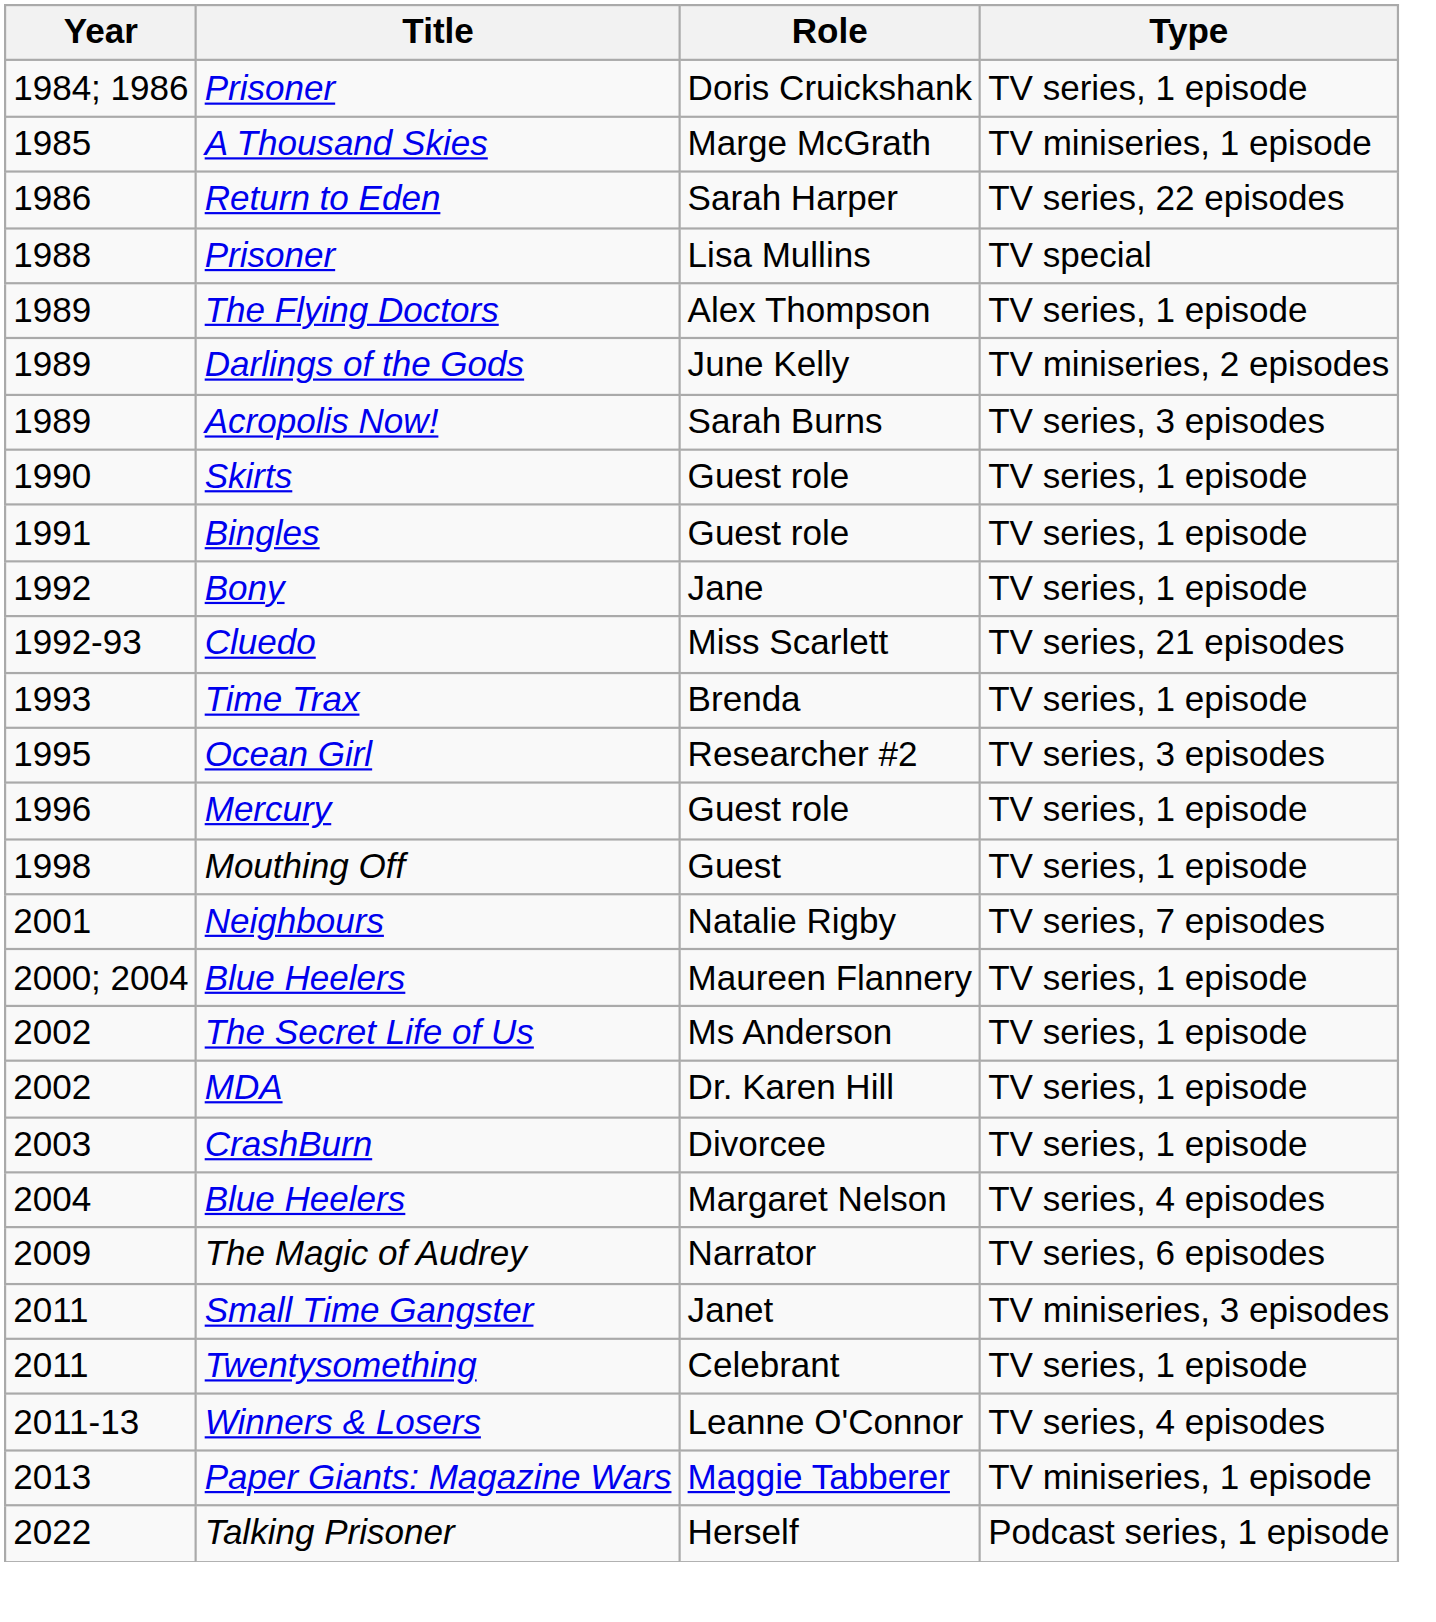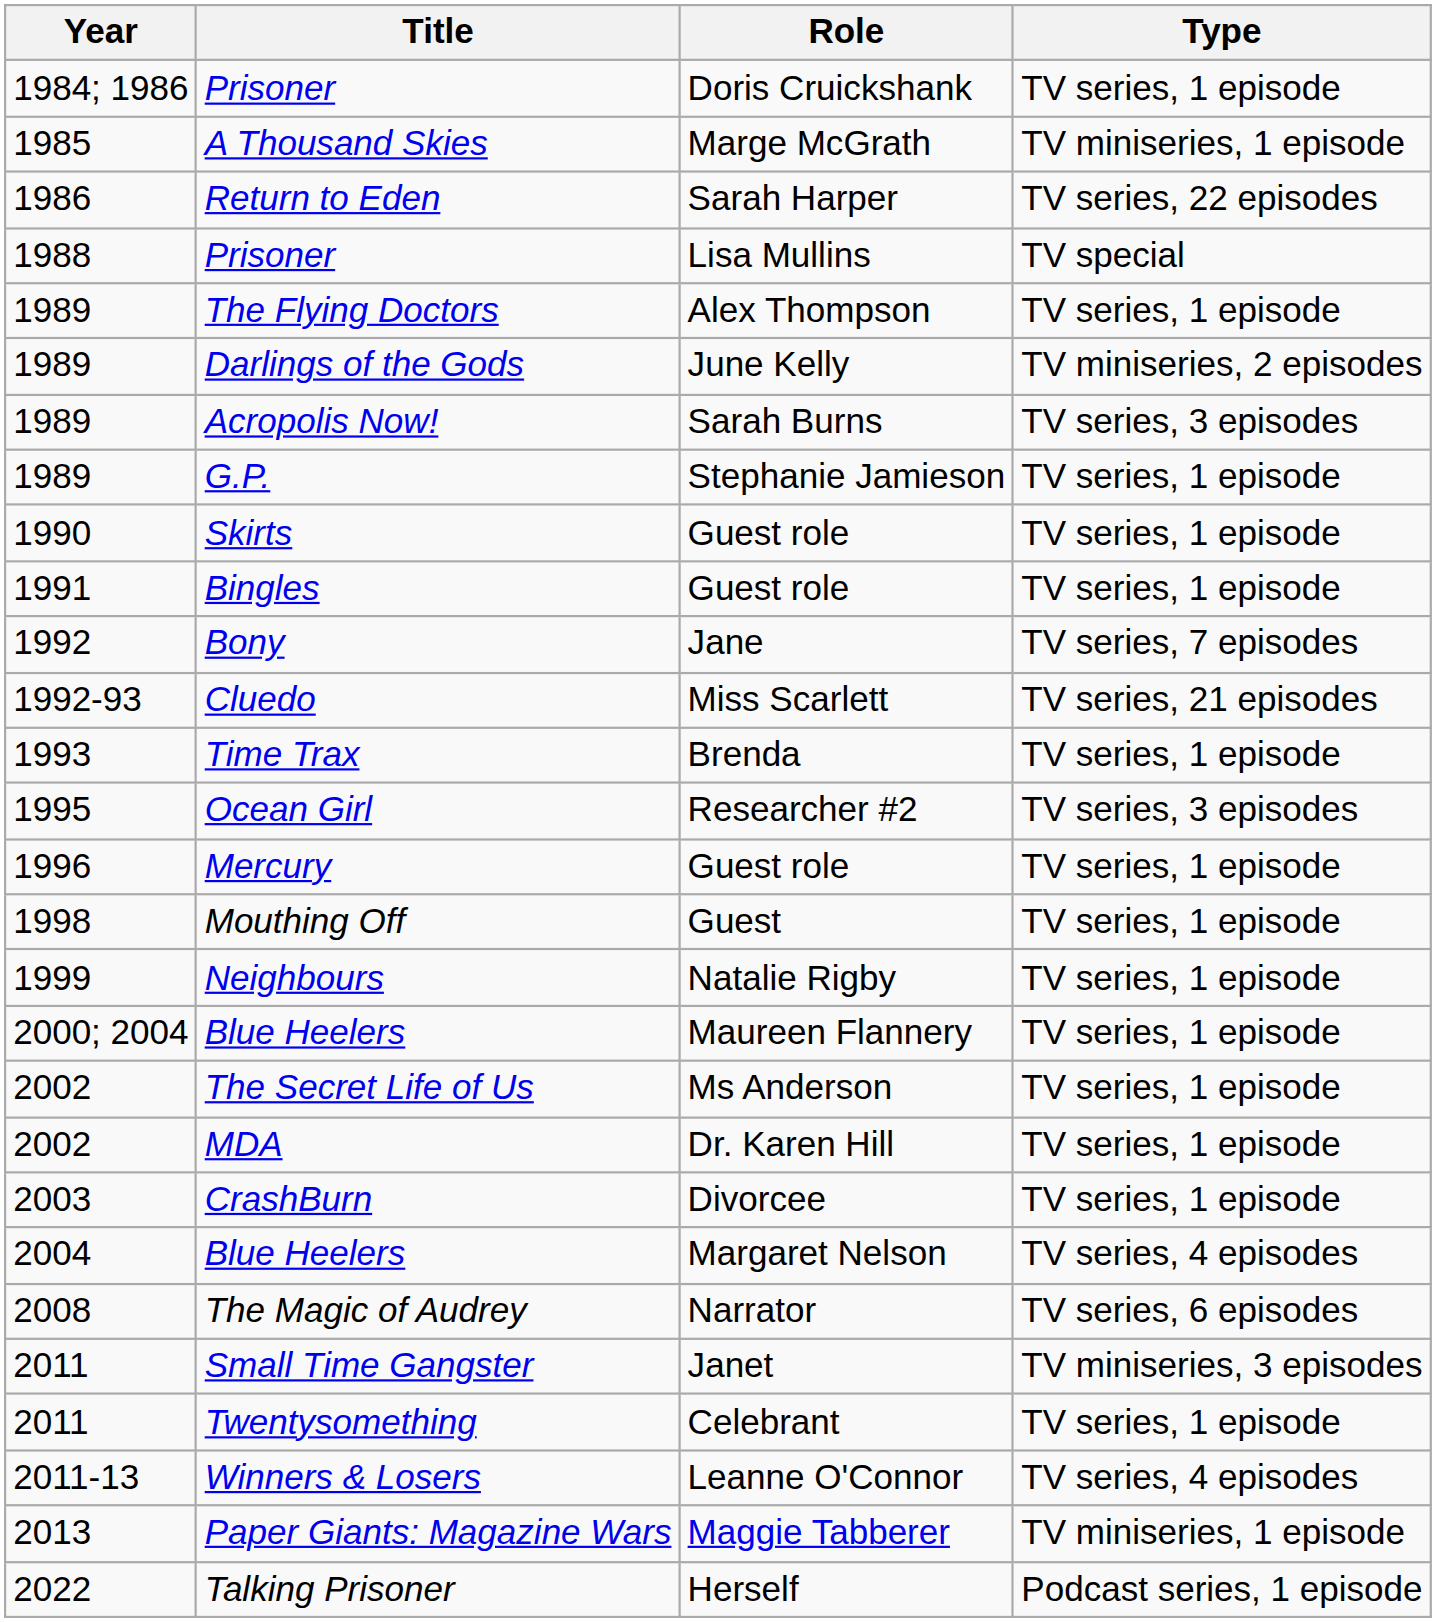+ row: (237, 476)
(1148, 587) TV series, 1 episode -> (1190, 643) TV series, 7 episodes
(52, 921) 2001 -> (52, 976) 1999
(1157, 921) TV series, 7 episodes -> (1181, 976) TV series, 1 episode
(52, 1254) 2009 -> (52, 1310) 2008
